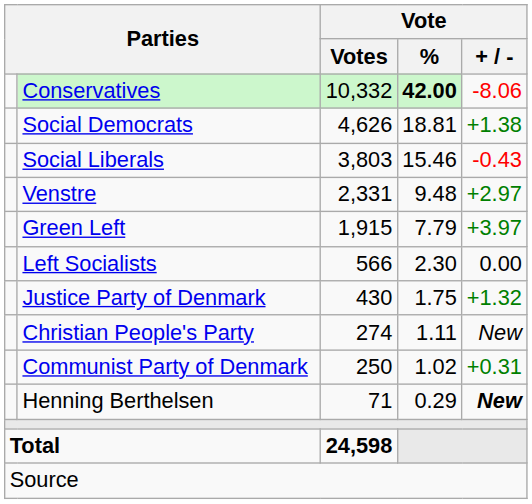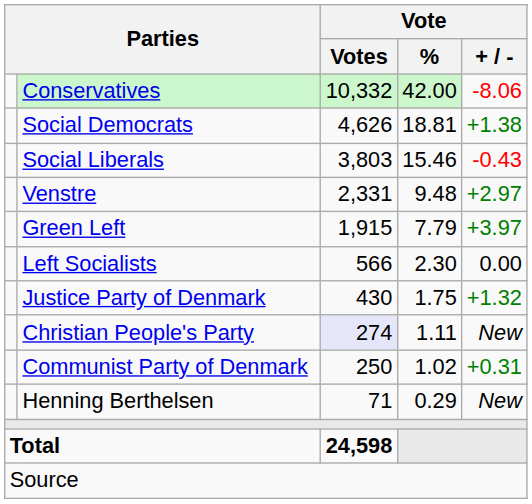(430, 90) bold -> (430, 90) normal
(374, 332) no background -> (374, 332) lavender background
(499, 401) bold -> (500, 401) normal
